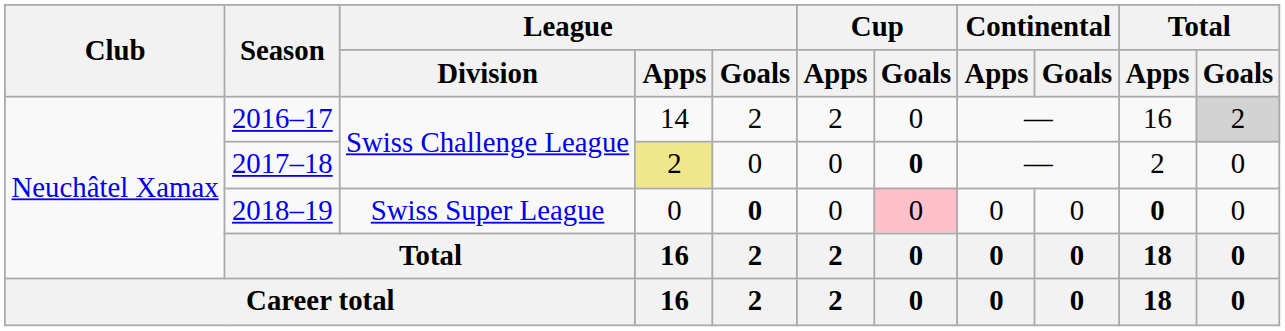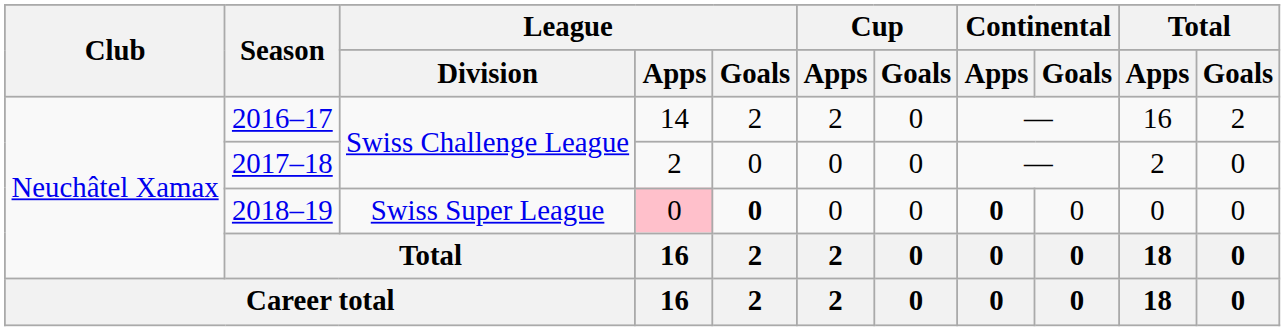(1238, 118) lightgrey background -> (1238, 118) no background
(674, 164) khaki background -> (674, 164) no background
(916, 164) bold -> (916, 164) normal
(674, 210) no background -> (674, 210) pink background
(916, 210) pink background -> (916, 210) no background
(996, 210) normal -> (996, 210) bold
(1157, 210) bold -> (1157, 210) normal
